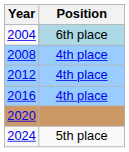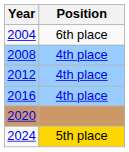(82, 34) lightblue background -> (82, 34) no background
(82, 136) no background -> (82, 136) gold background
